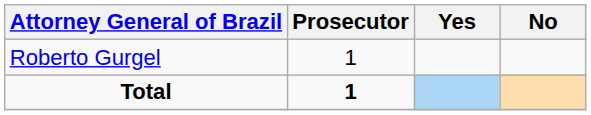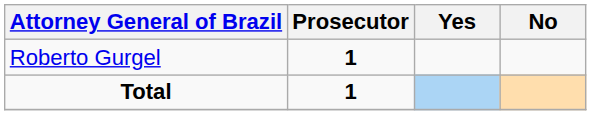(351, 57) normal -> (351, 57) bold
